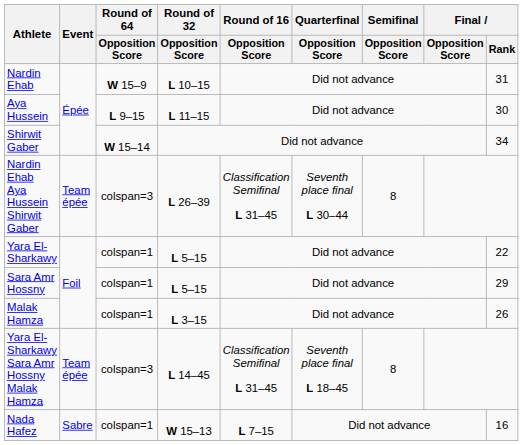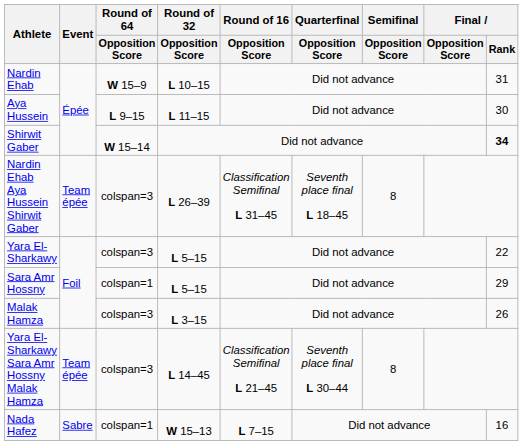(502, 141) normal -> (502, 141) bold
(327, 197) Seventh place final L 30–44 -> (327, 197) Seventh place final L 18–45
(127, 253) colspan=1 -> (127, 253) colspan=3
(127, 314) colspan=1 -> (127, 314) colspan=3
(256, 370) Classification Semifinal L 31–45 -> (256, 370) Classification Semifinal L 21–45
(327, 370) Seventh place final L 18–45 -> (327, 370) Seventh place final L 30–44
